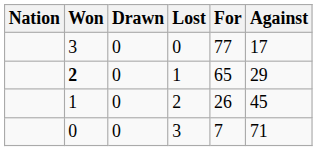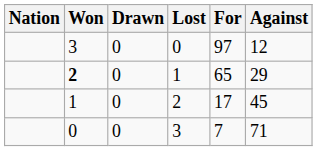(223, 46) 77 -> (223, 46) 97
(259, 46) 17 -> (259, 46) 12
(223, 103) 26 -> (223, 103) 17
